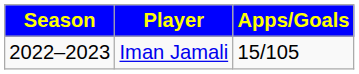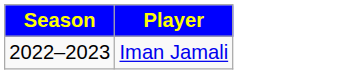- column: (293, 20)
